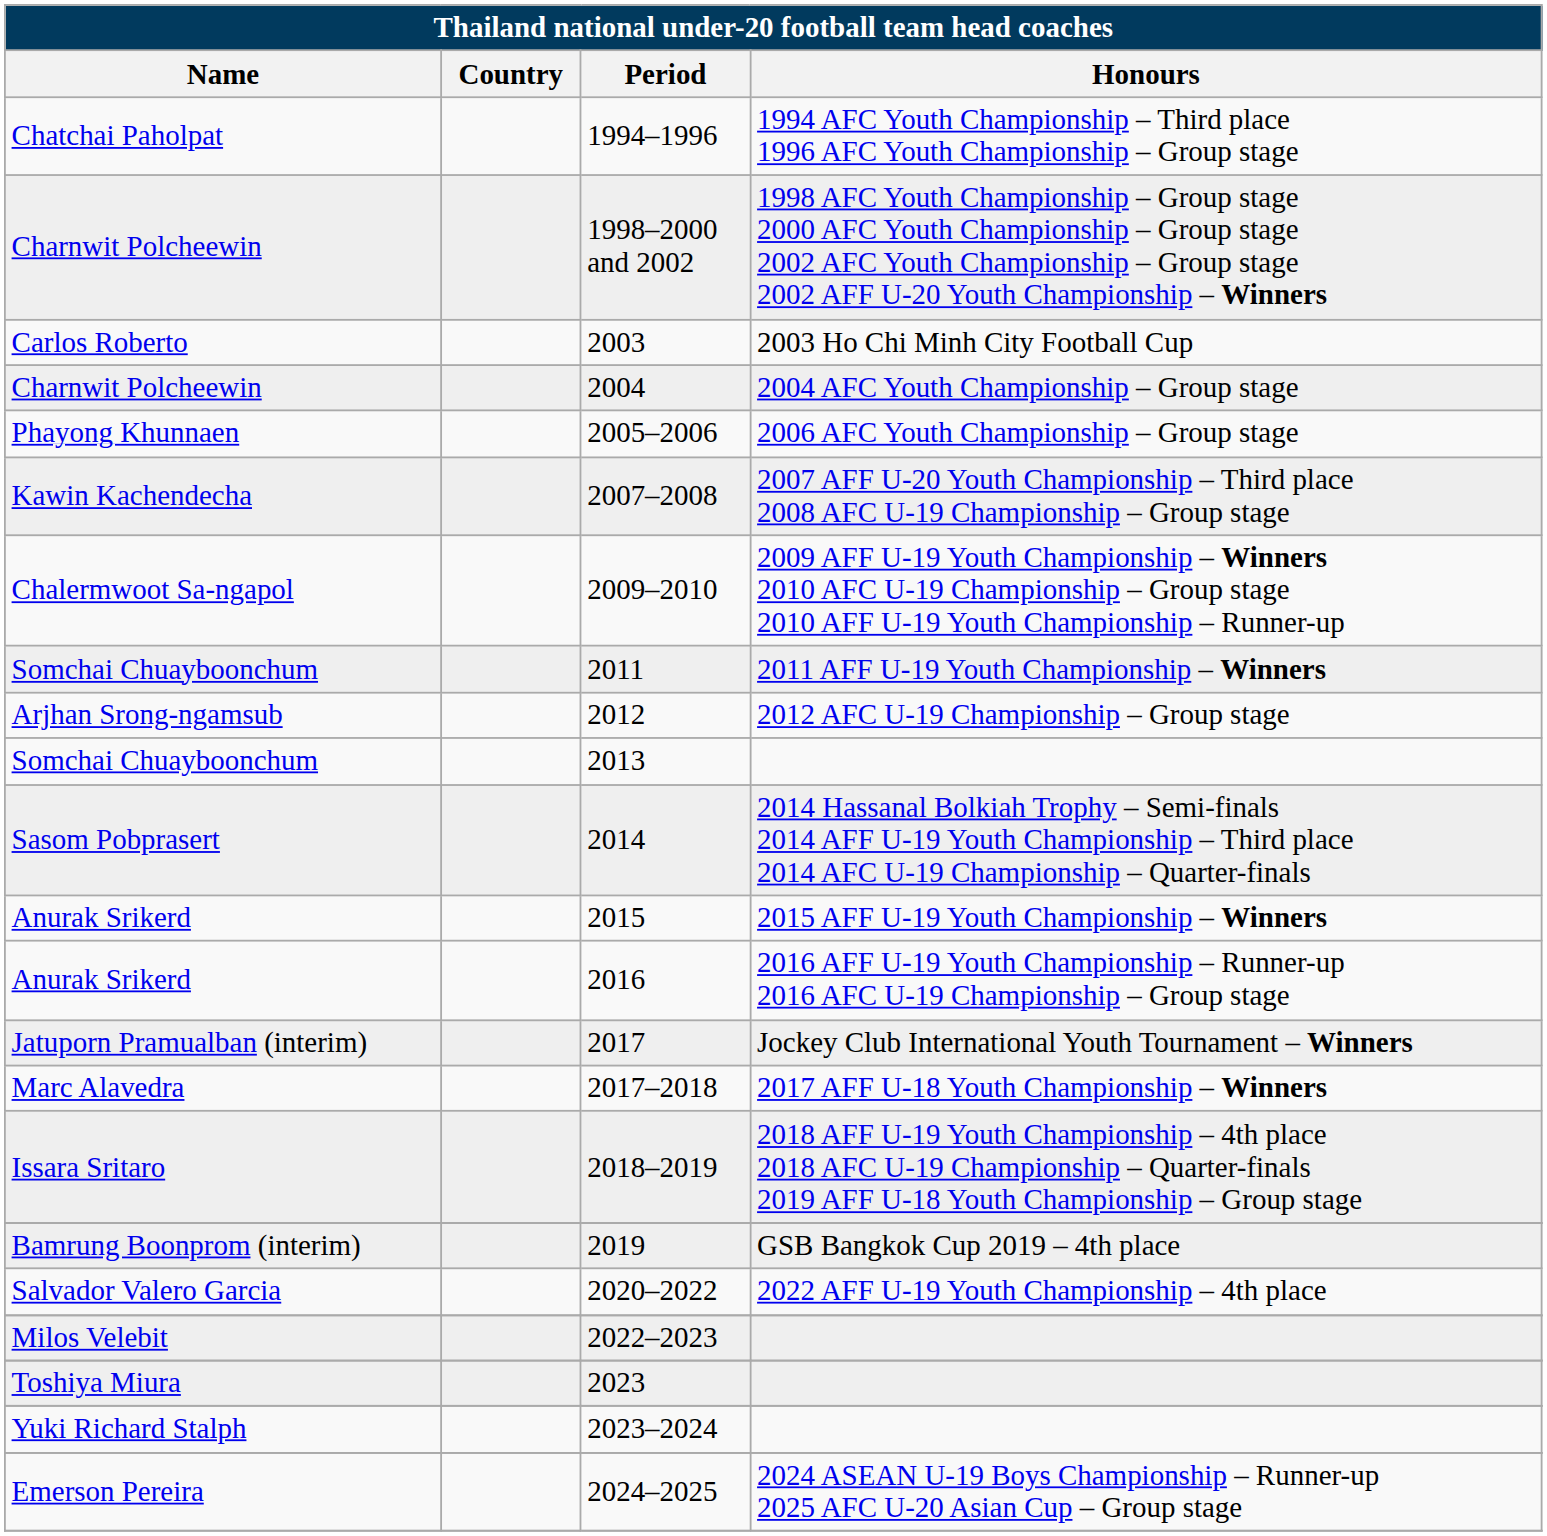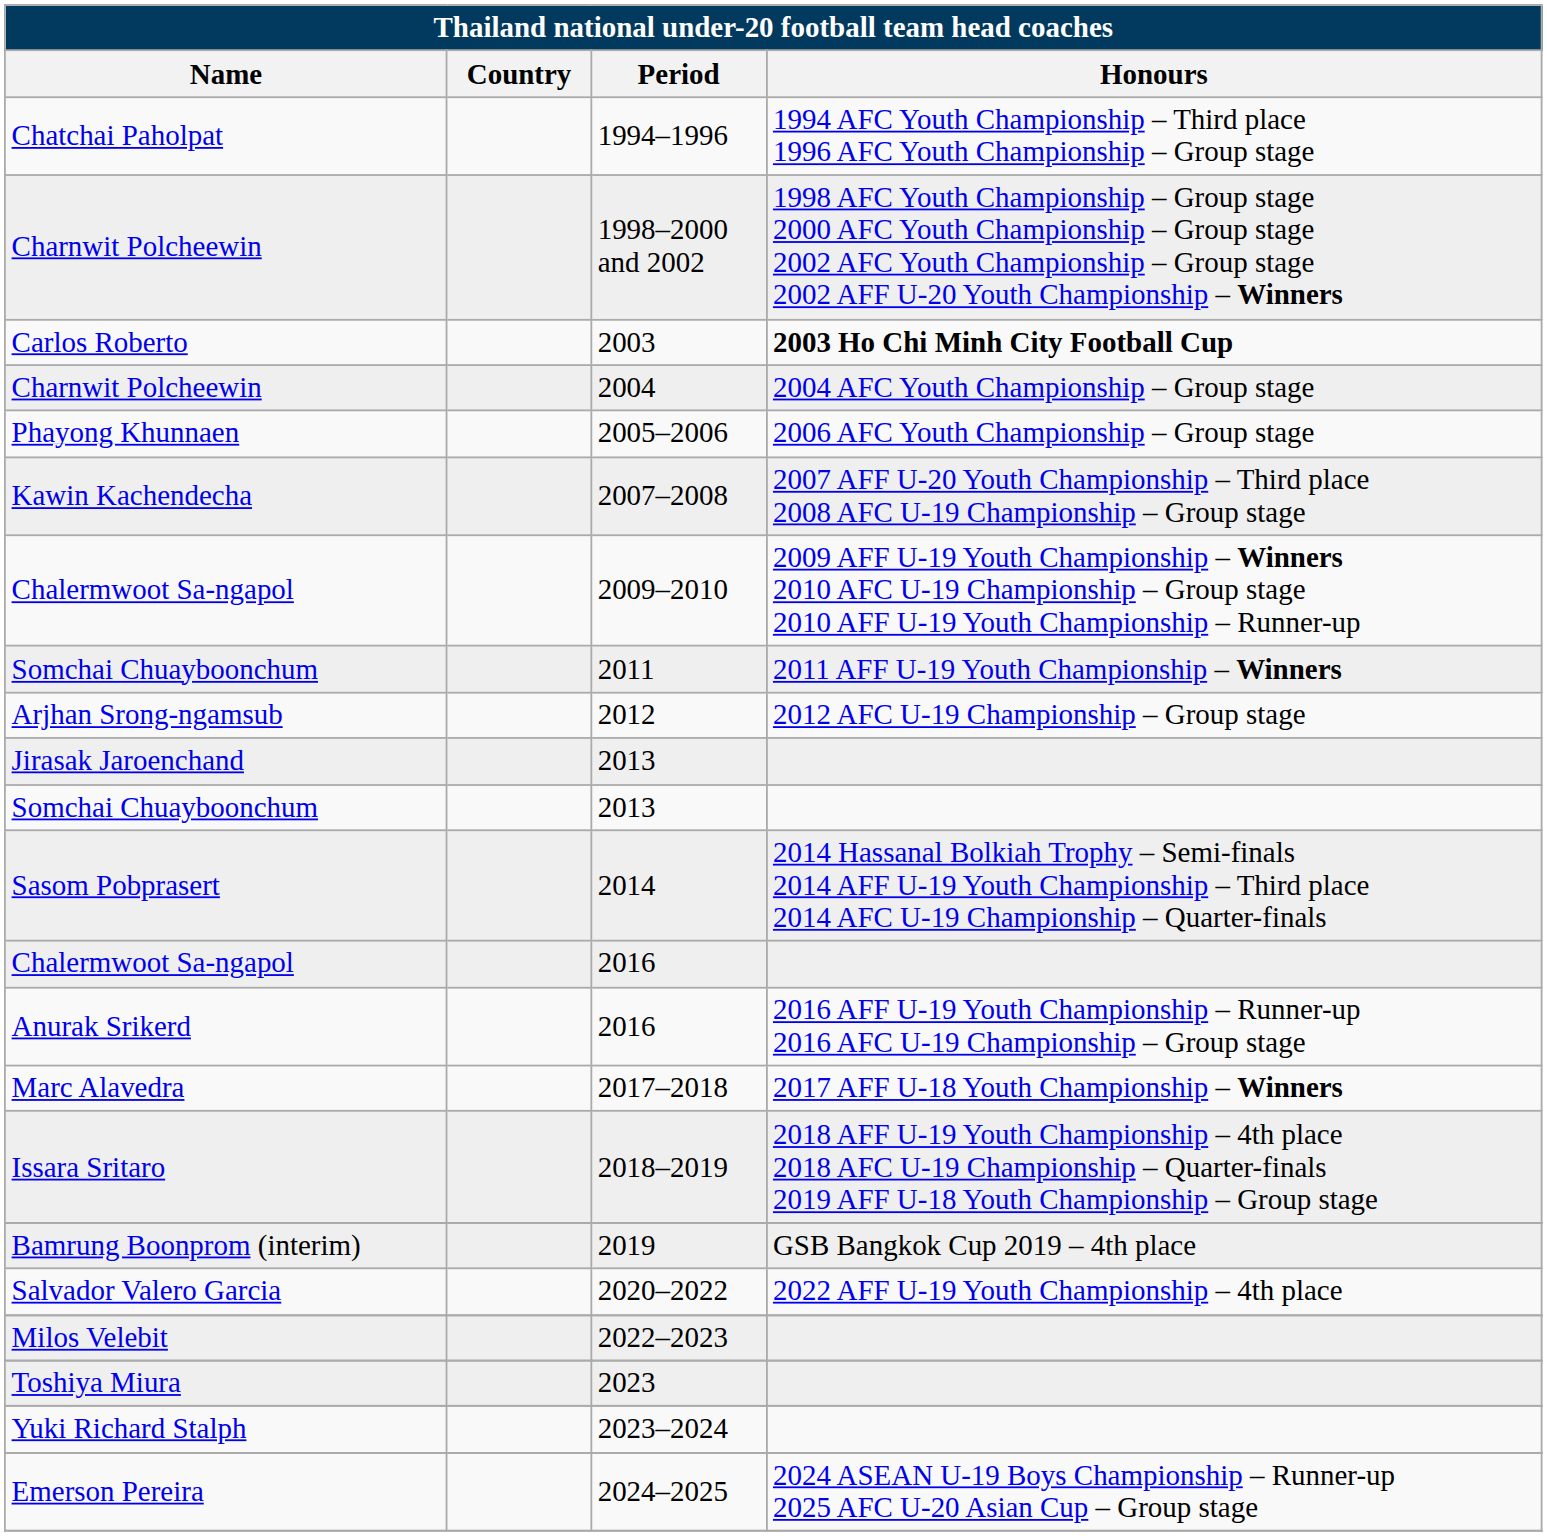(975, 341) normal -> (1003, 341) bold
+ row: (128, 760)
- row: (101, 917)
+ row: (153, 963)
- row: (189, 1042)
